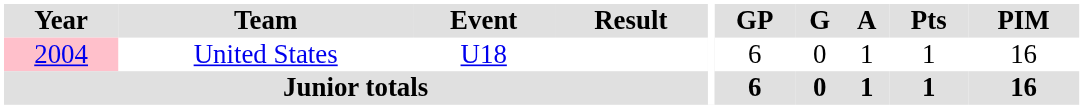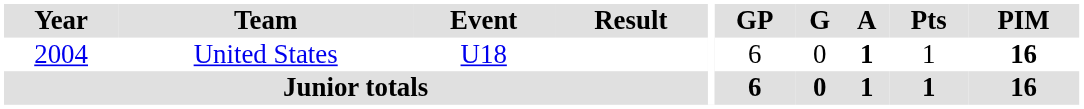(61, 54) pink background -> (61, 54) no background
(867, 54) normal -> (867, 54) bold
(1024, 54) normal -> (1024, 54) bold
